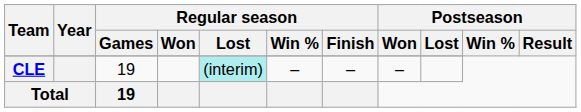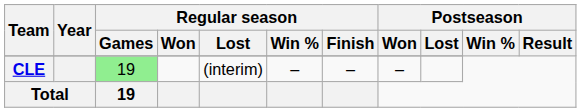(126, 69) no background -> (126, 69) lightgreen background
(233, 69) paleturquoise background -> (233, 69) no background
